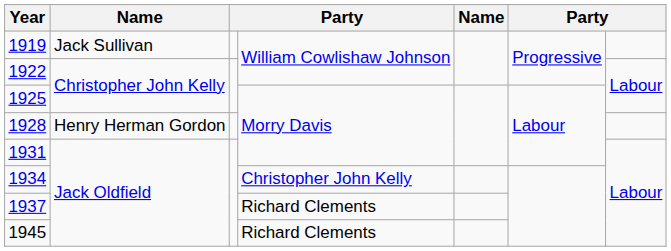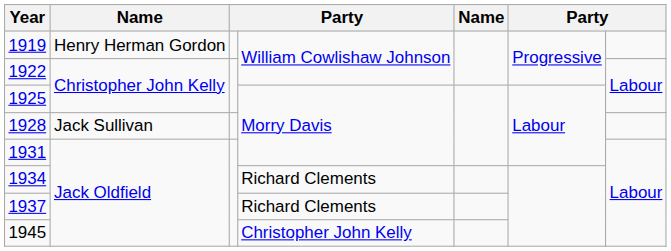(103, 44) Jack Sullivan -> (140, 44) Henry Herman Gordon
(140, 125) Henry Herman Gordon -> (103, 125) Jack Sullivan
(326, 179) Christopher John Kelly -> (309, 179) Richard Clements
(309, 233) Richard Clements -> (326, 233) Christopher John Kelly
